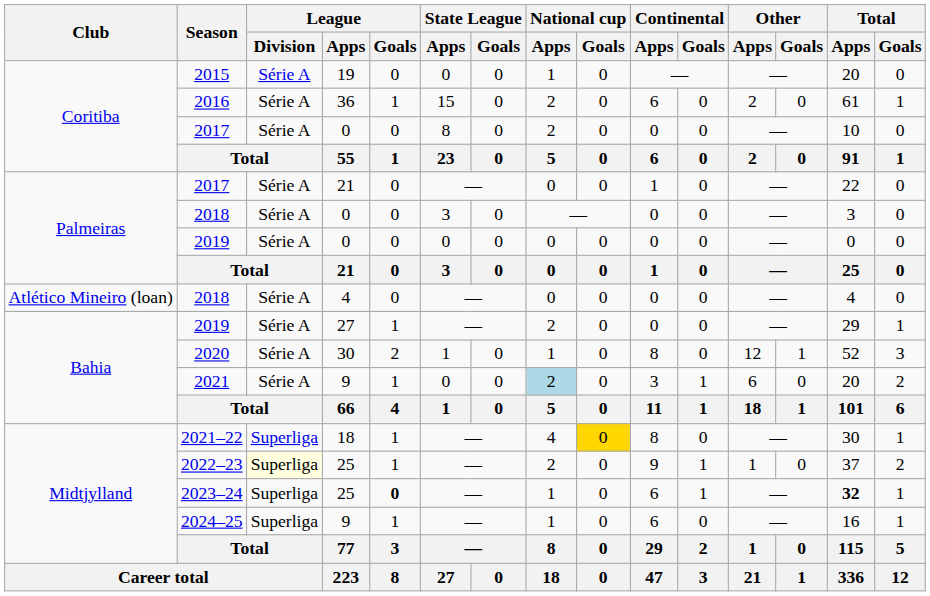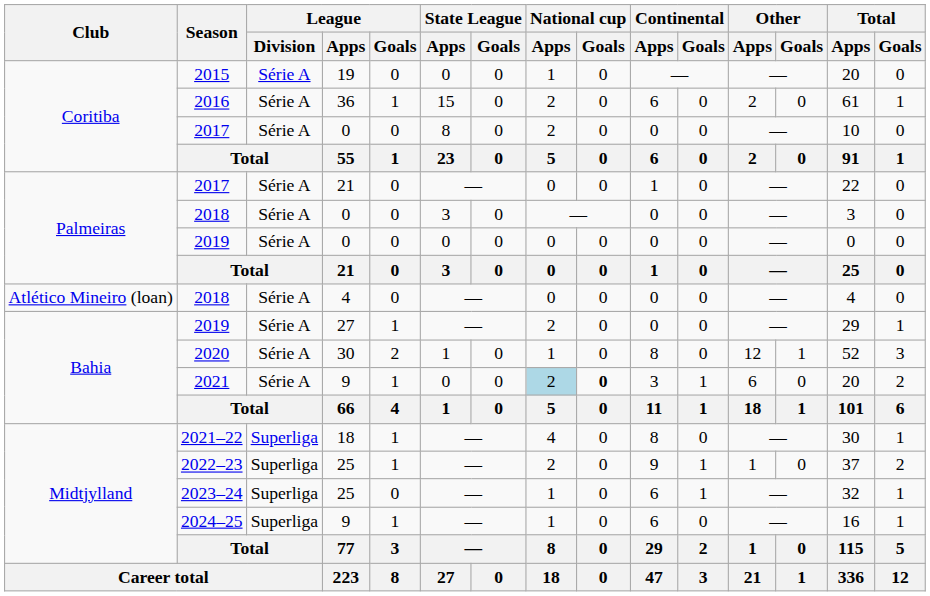(603, 381) normal -> (603, 381) bold
(603, 437) gold background -> (603, 437) no background
(284, 465) lightyellow background -> (284, 465) no background
(395, 492) bold -> (395, 492) normal
(851, 492) bold -> (851, 492) normal
